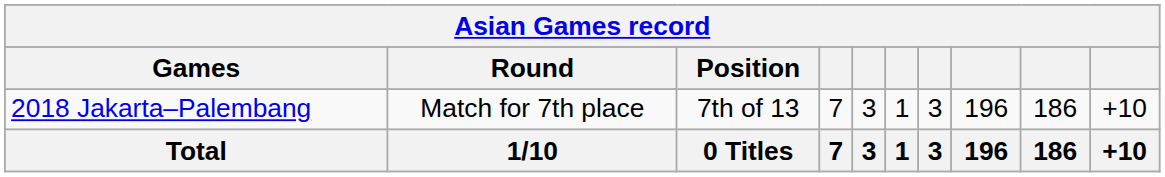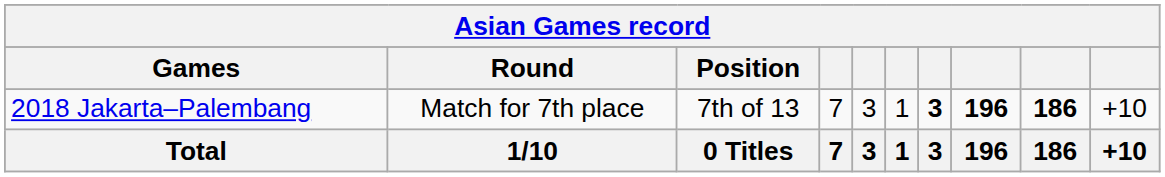(935, 109) normal -> (935, 109) bold
(986, 109) normal -> (986, 109) bold
(1055, 109) normal -> (1055, 109) bold
